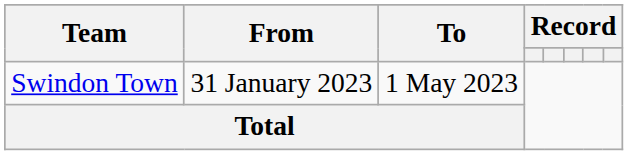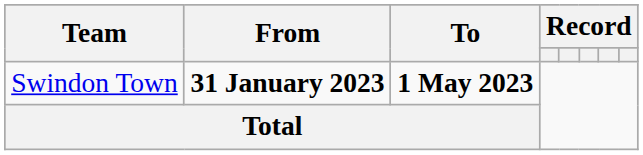(281, 82) normal -> (288, 82) bold
(452, 82) normal -> (465, 82) bold
